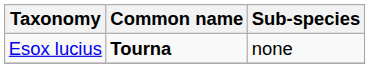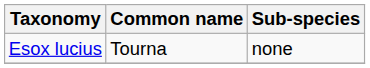(141, 48) bold -> (138, 48) normal
